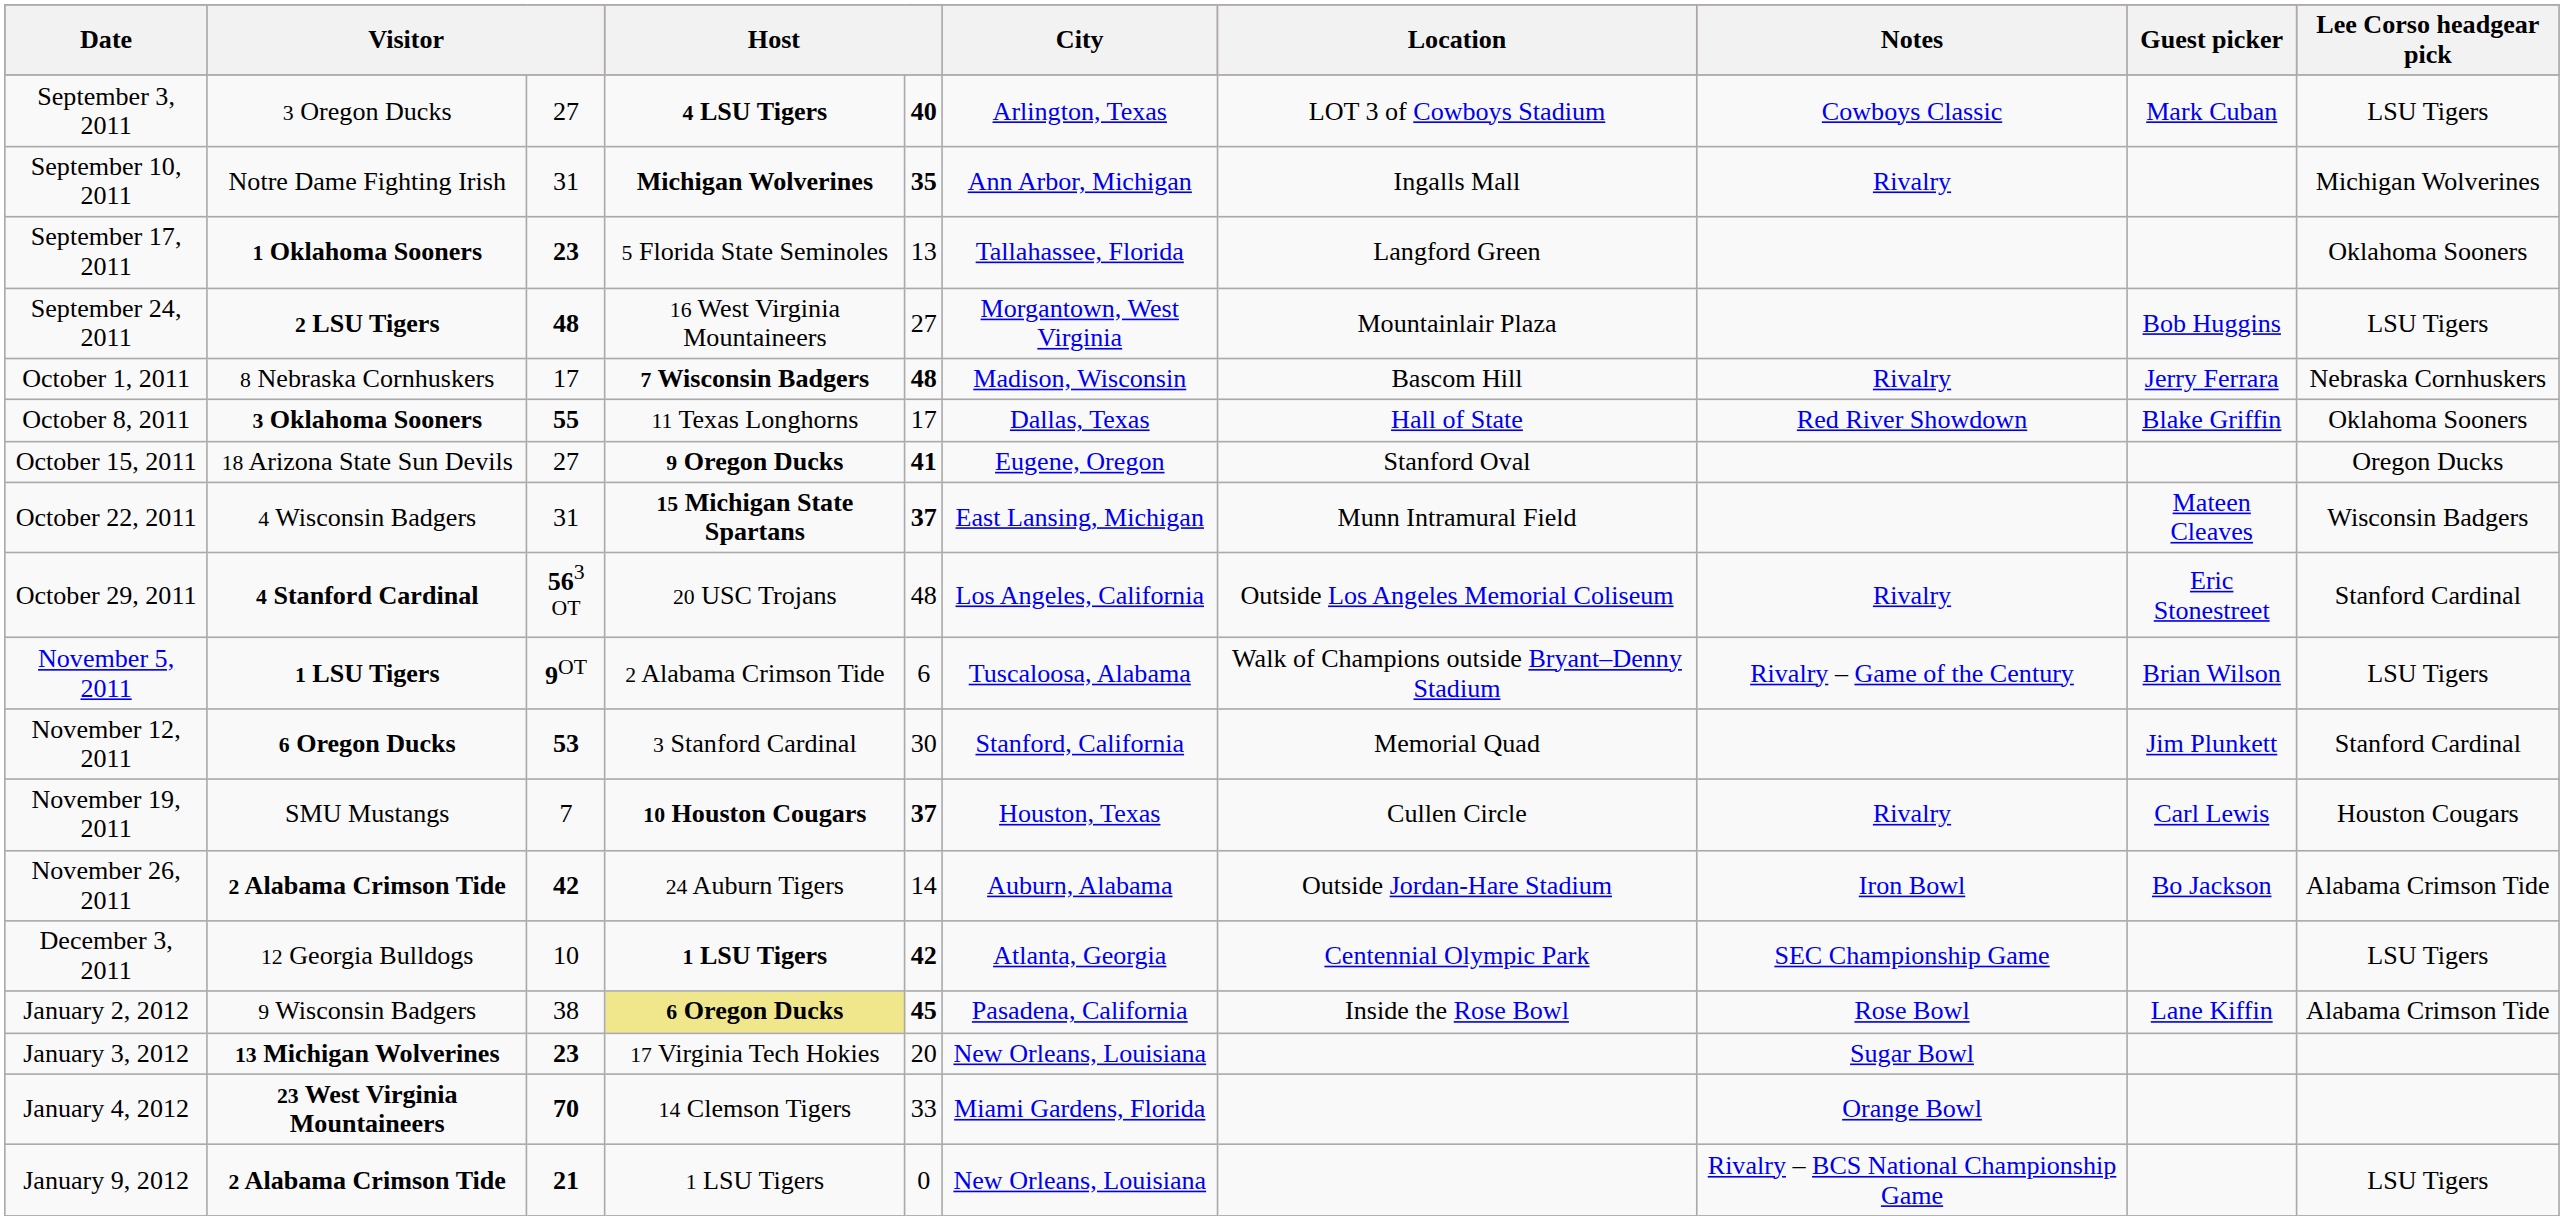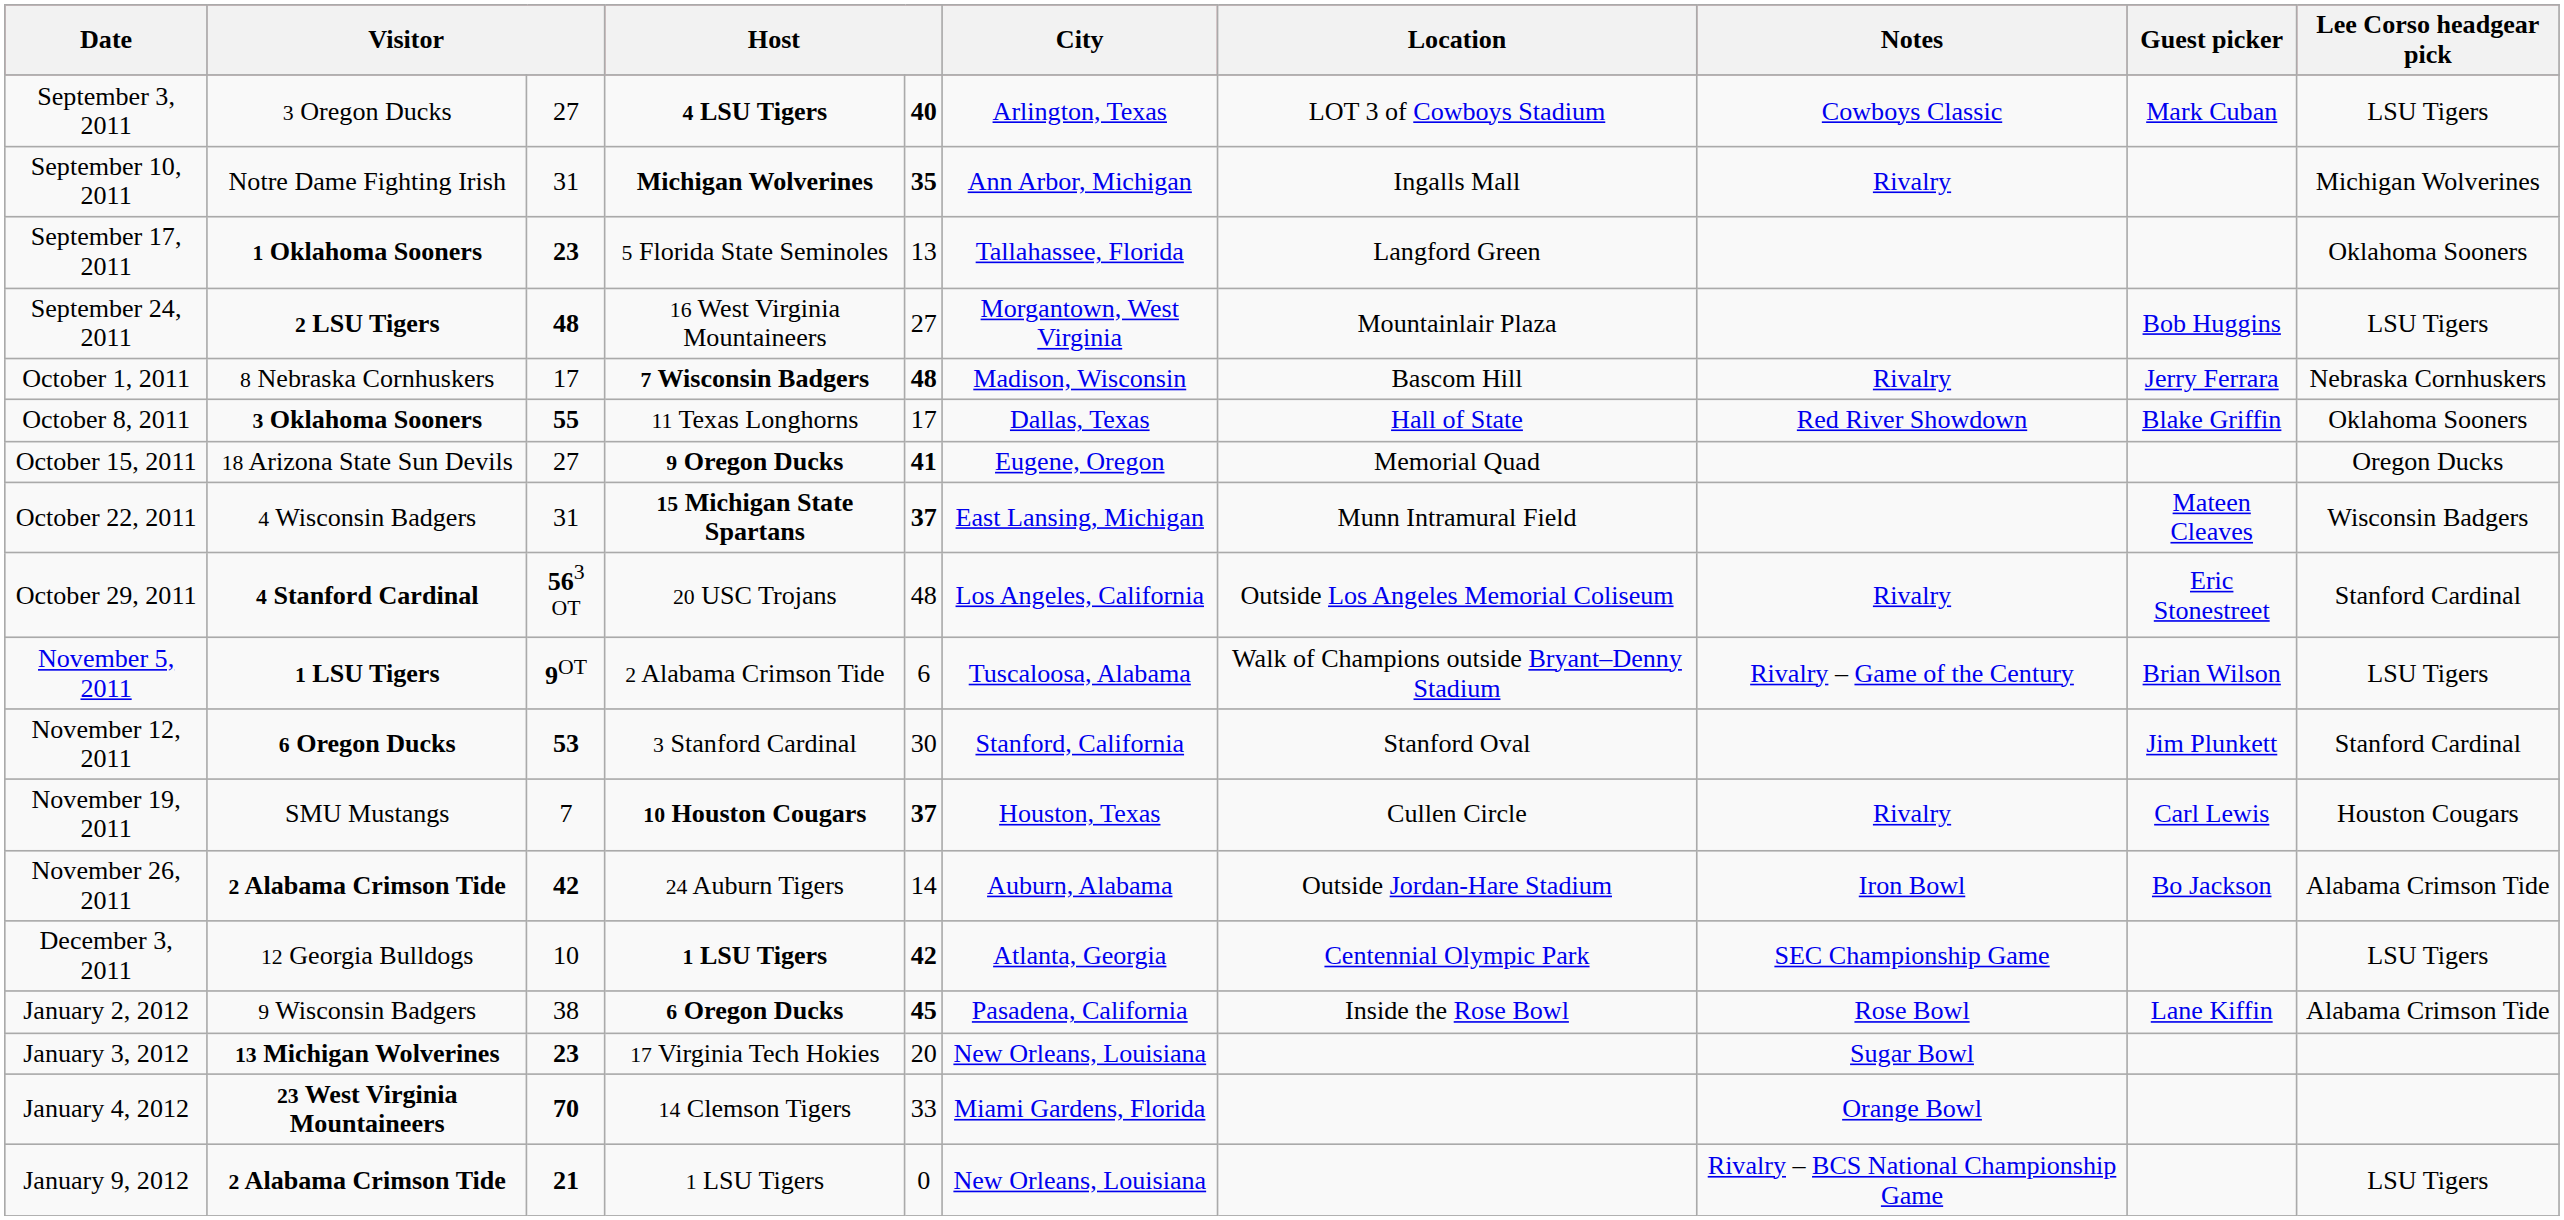(1457, 461) Stanford Oval -> (1457, 461) Memorial Quad
(1457, 743) Memorial Quad -> (1457, 743) Stanford Oval
(755, 1011) khaki background -> (755, 1011) no background
